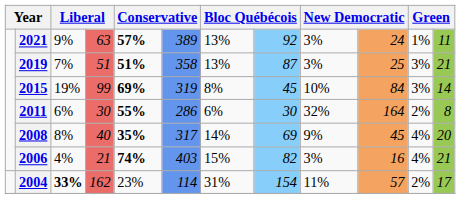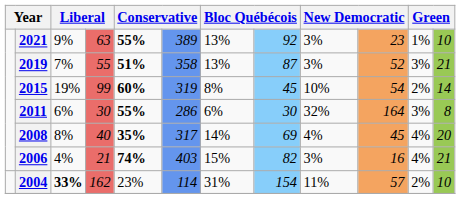(132, 41) 57% -> (132, 41) 55%
(397, 41) 24 -> (397, 41) 23
(444, 41) 11 -> (444, 41) 10
(104, 64) 51 -> (104, 64) 55
(397, 64) 25 -> (397, 64) 52
(132, 88) 69% -> (132, 88) 60%
(397, 88) 84 -> (397, 88) 54
(421, 88) 3% -> (421, 88) 2%
(421, 111) 2% -> (421, 111) 3%
(313, 135) 9% -> (313, 135) 4%
(444, 182) 17 -> (444, 182) 10
